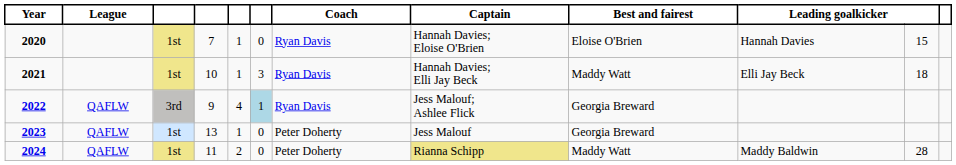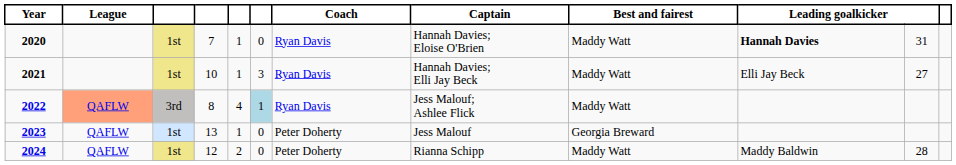(607, 41) Eloise O'Brien -> (601, 41) Maddy Watt
(777, 41) normal -> (780, 41) bold
(922, 41) 15 -> (922, 41) 31
(922, 73) 18 -> (922, 73) 27
(108, 106) no background -> (108, 106) lightsalmon background
(211, 106) 9 -> (211, 106) 8
(613, 106) Georgia Breward -> (601, 106) Maddy Watt
(211, 151) 11 -> (211, 151) 12
(449, 151) khaki background -> (449, 151) no background
